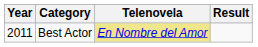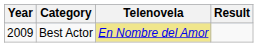(20, 32) 2011 -> (20, 32) 2009
